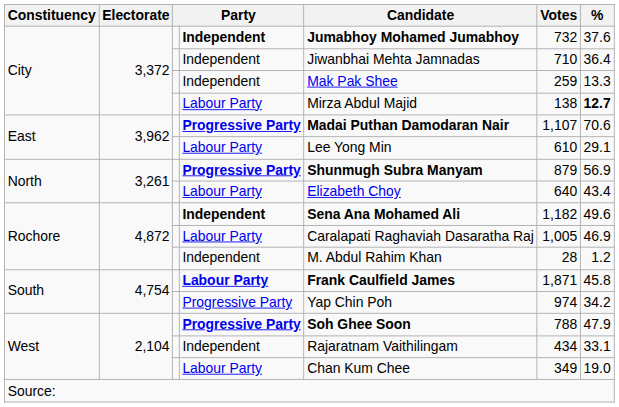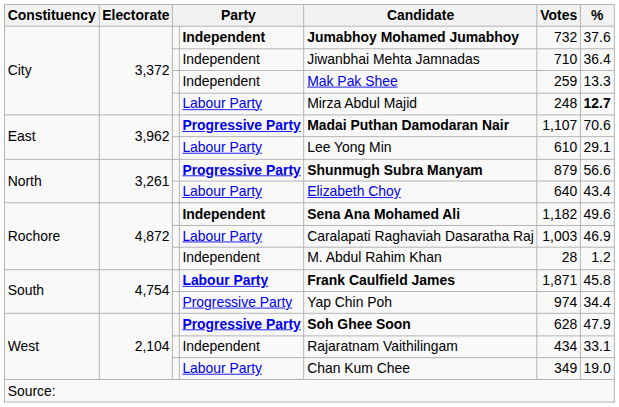(566, 103) 138 -> (566, 103) 248
(597, 170) 56.9 -> (597, 170) 56.6
(560, 236) 1,005 -> (560, 236) 1,003
(597, 302) 34.2 -> (597, 302) 34.4
(566, 324) 788 -> (566, 324) 628
